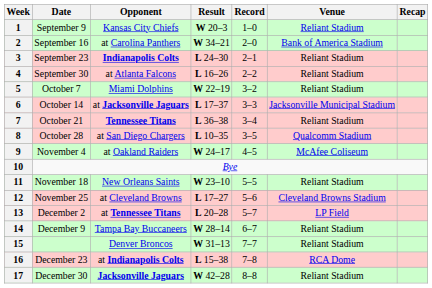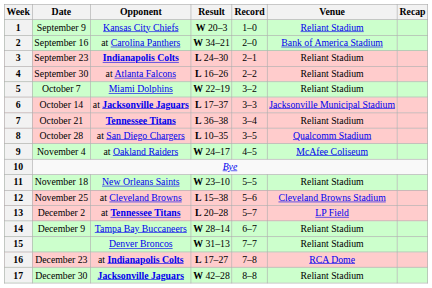(212, 197) L 17–27 -> (212, 197) L 15–38
(212, 259) L 15–38 -> (212, 259) L 17–27
